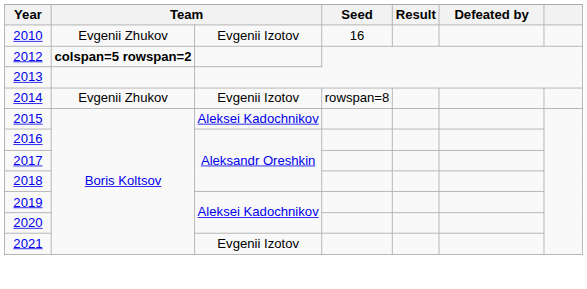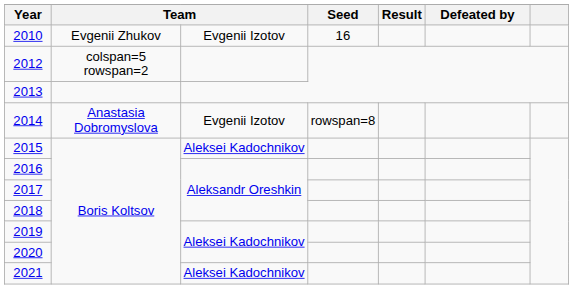(123, 56) bold -> (116, 63) normal
(123, 98) Evgenii Zhukov -> (116, 120) Anastasia Dobromyslova
(258, 243) Evgenii Izotov -> (244, 273) Aleksei Kadochnikov
